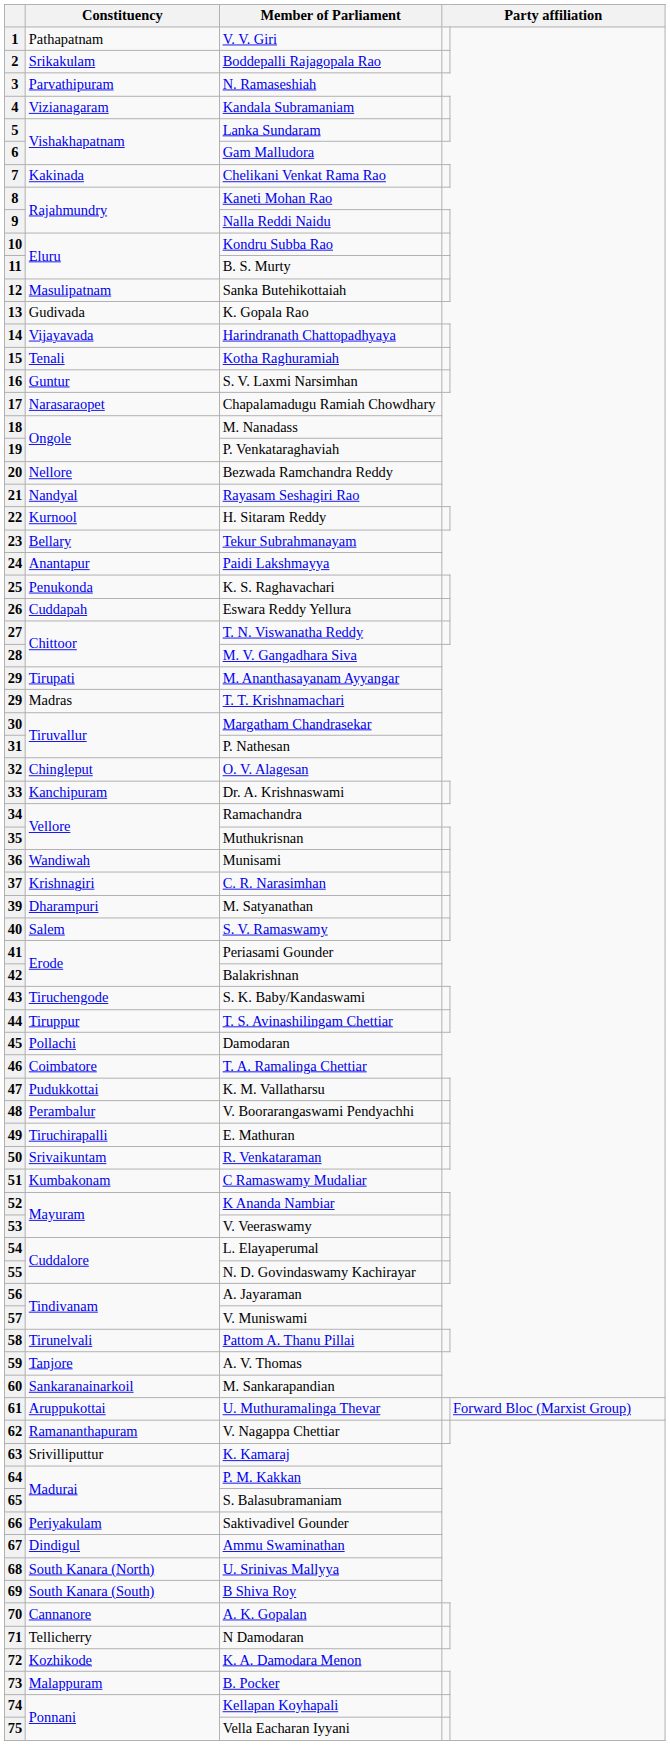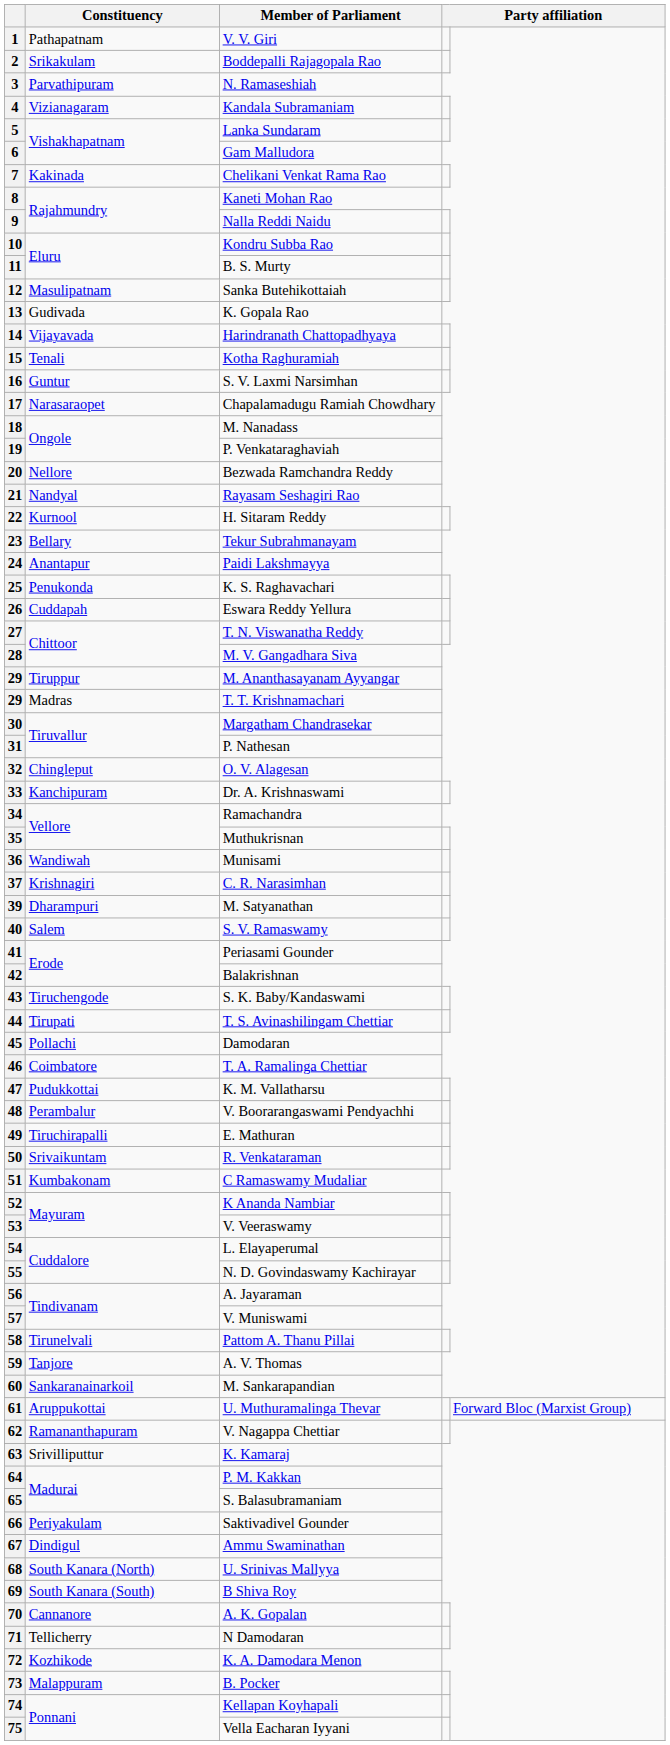(52, 678) Tirupati -> (54, 678) Tiruppur
(54, 1020) Tiruppur -> (52, 1020) Tirupati
